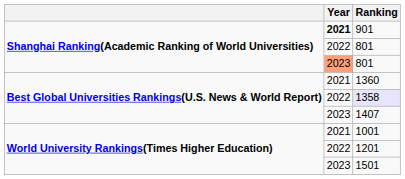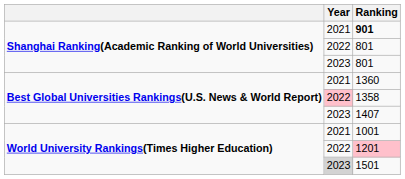(339, 30) bold -> (339, 30) normal
(364, 30) normal -> (364, 30) bold
(339, 64) lightsalmon background -> (339, 64) no background
(339, 98) no background -> (339, 98) pink background
(367, 98) lavender background -> (367, 98) no background
(367, 149) no background -> (367, 149) pink background
(339, 166) no background -> (339, 166) lightgrey background
